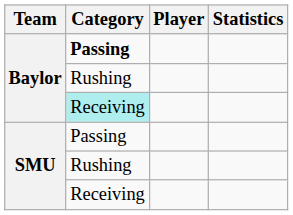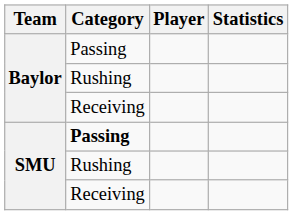(100, 48) bold -> (98, 48) normal
(108, 107) paleturquoise background -> (108, 107) no background
(98, 136) normal -> (100, 136) bold
